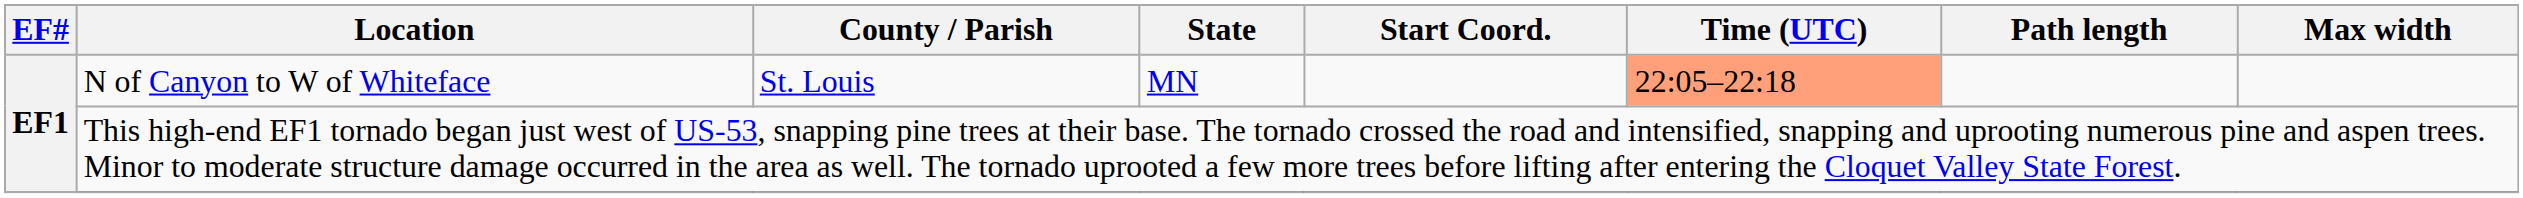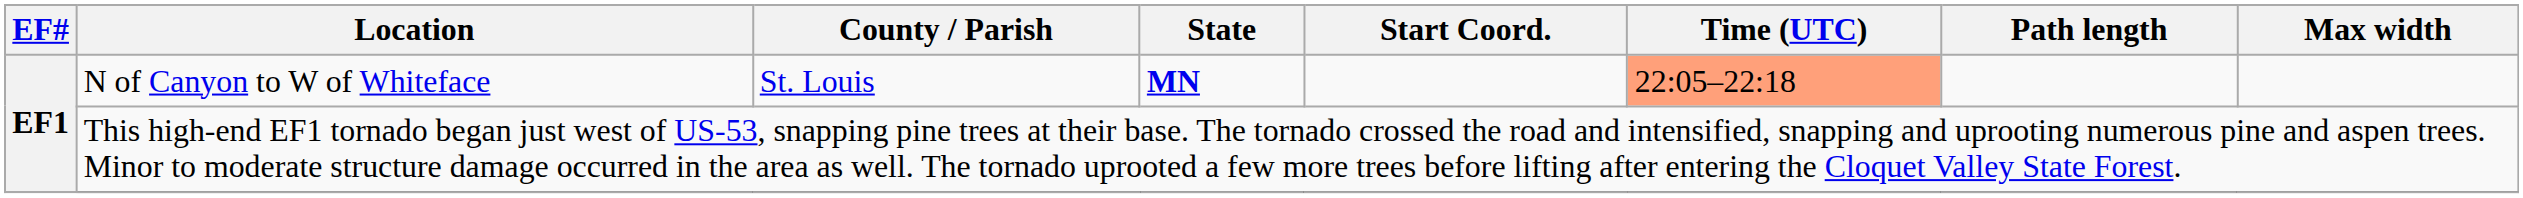(1173, 80) normal -> (1173, 80) bold
